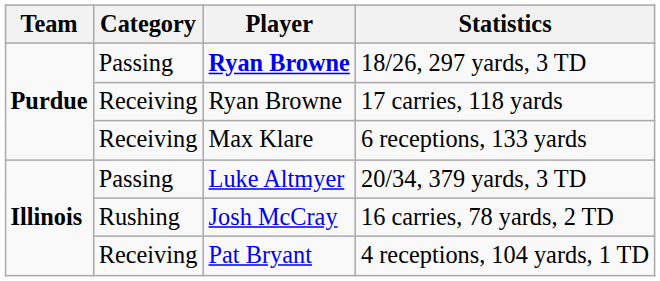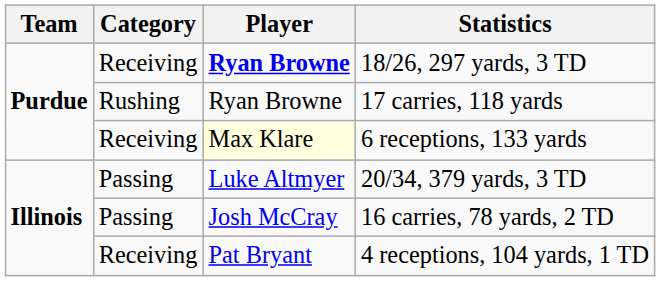(136, 62) Passing -> (148, 62) Receiving
(148, 101) Receiving -> (139, 101) Rushing
(261, 139) no background -> (261, 139) lightyellow background
(139, 216) Rushing -> (136, 216) Passing
